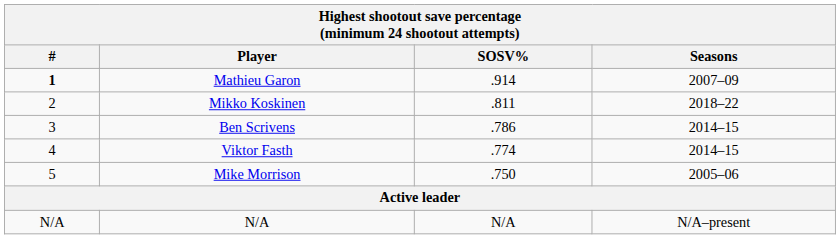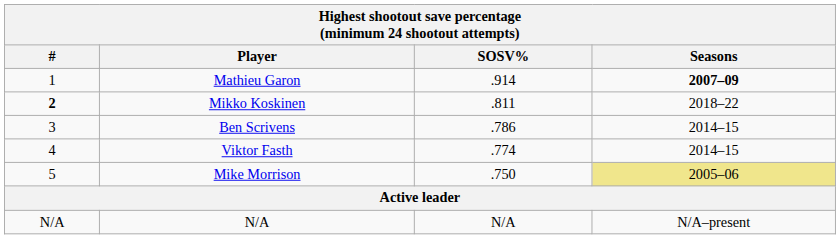(52, 80) bold -> (52, 80) normal
(714, 80) normal -> (714, 80) bold
(52, 104) normal -> (52, 104) bold
(714, 174) no background -> (714, 174) khaki background
